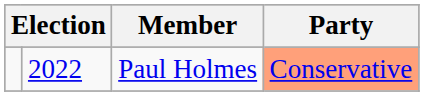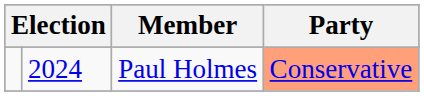(55, 68) 2022 -> (55, 68) 2024
